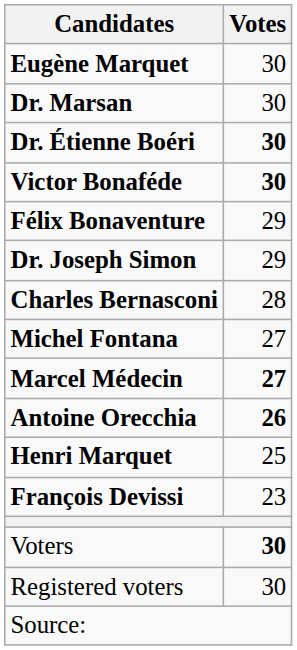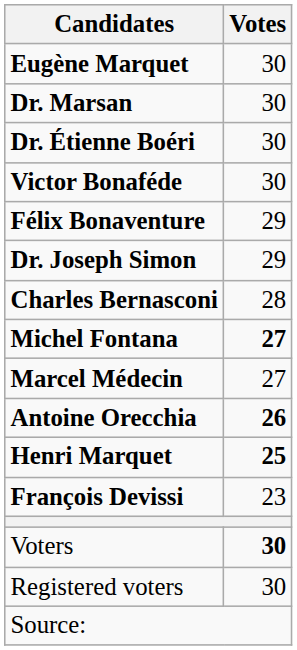(274, 142) bold -> (274, 142) normal
(274, 181) bold -> (274, 181) normal
(274, 338) normal -> (274, 338) bold
(274, 378) bold -> (274, 378) normal
(274, 456) normal -> (274, 456) bold
